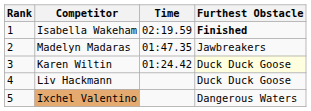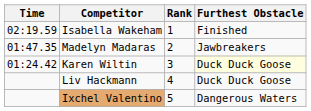columns swapped: (19, 13) <-> (167, 13)
(222, 30) bold -> (222, 30) normal
